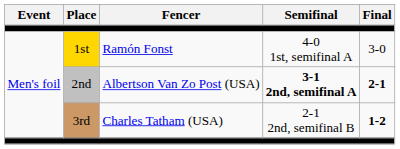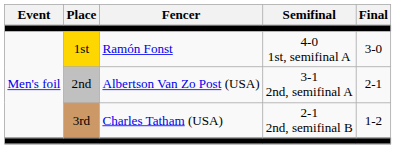(311, 84) bold -> (309, 84) normal
(377, 84) bold -> (373, 84) normal
(377, 120) bold -> (373, 120) normal
